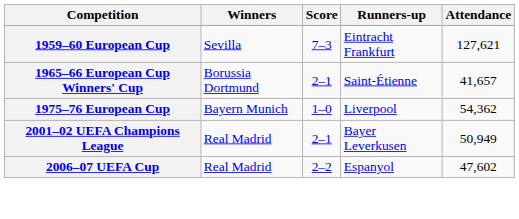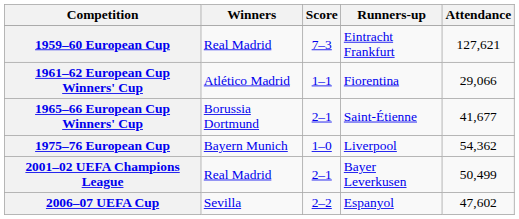(222, 44) Sevilla -> (238, 44) Real Madrid
+ row: (103, 80)
(478, 80) 41,657 -> (478, 116) 41,677
(478, 138) 50,949 -> (478, 174) 50,499
(238, 167) Real Madrid -> (222, 203) Sevilla
